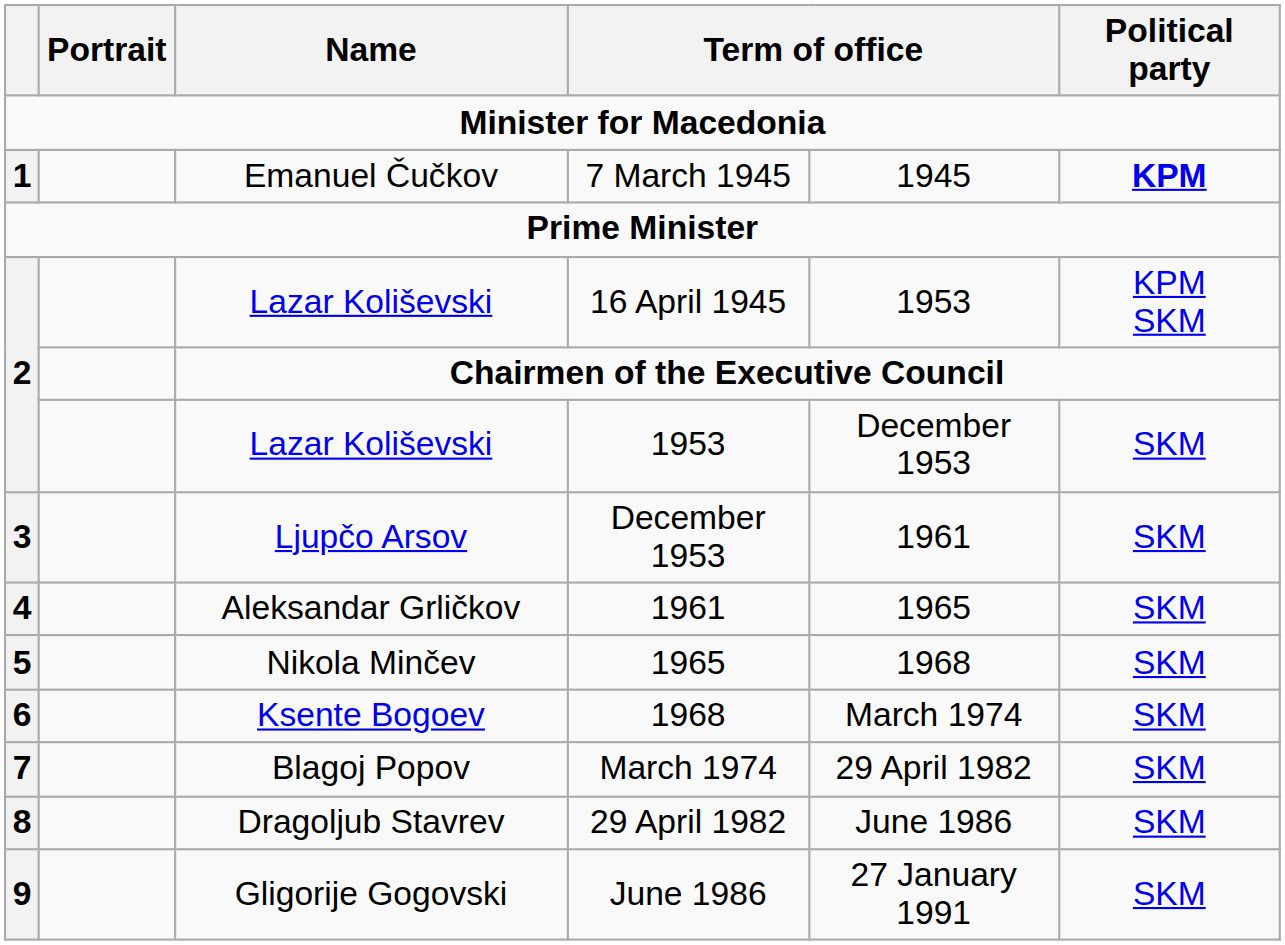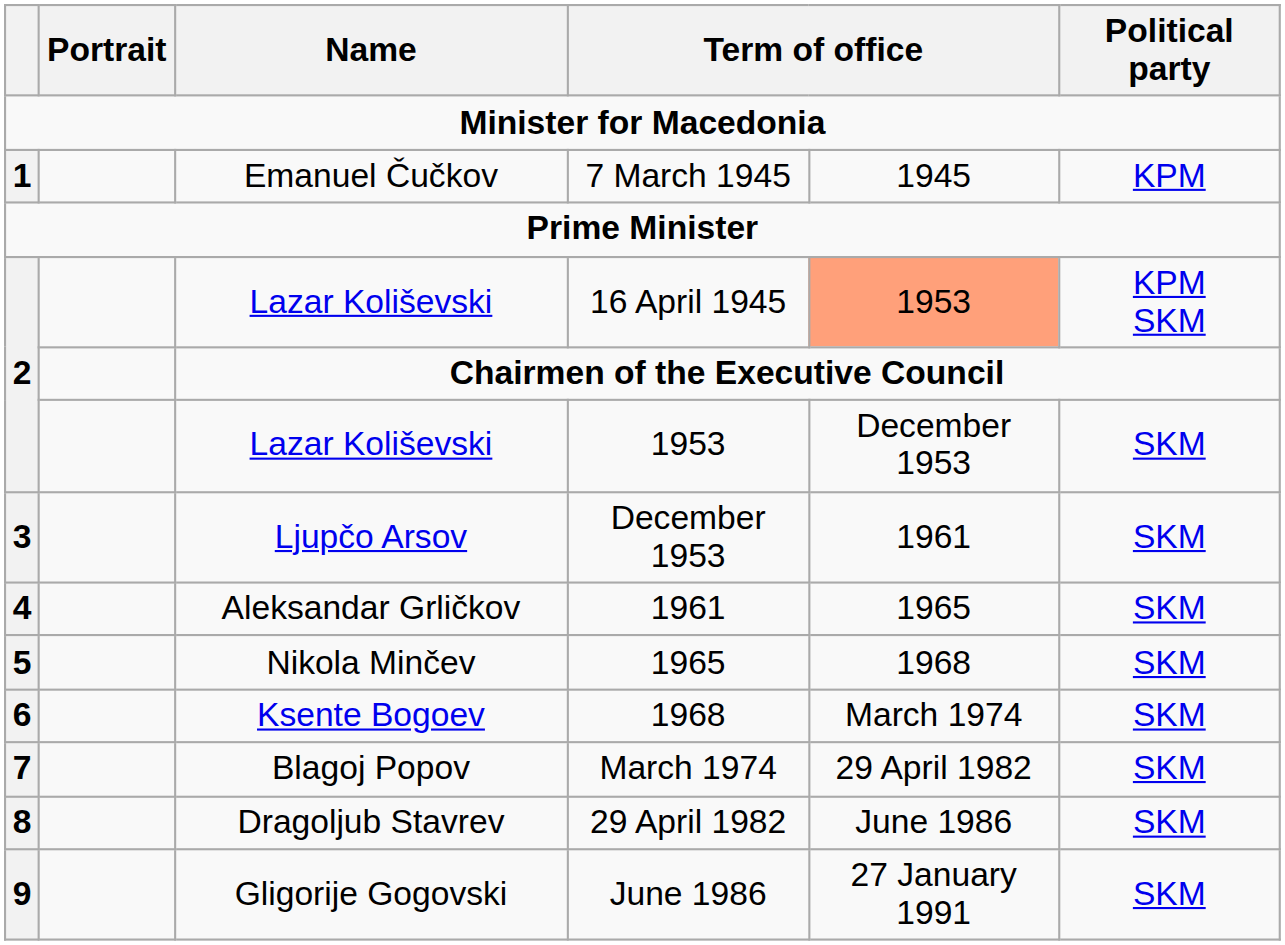(1169, 175) bold -> (1169, 175) normal
(934, 300) no background -> (934, 300) lightsalmon background
